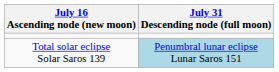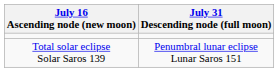(206, 53) lightblue background -> (206, 53) no background
